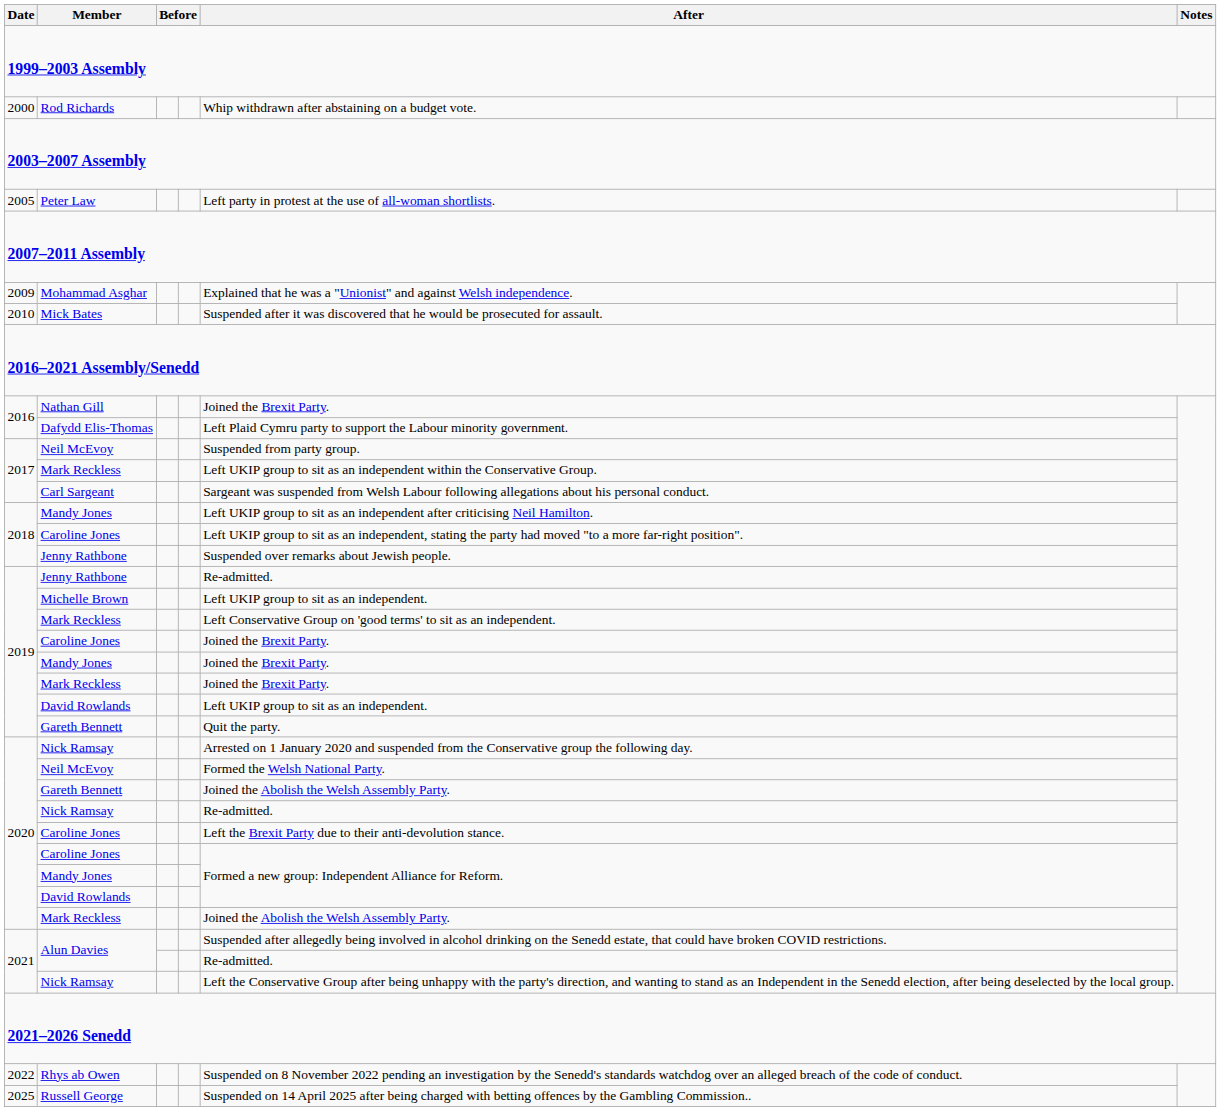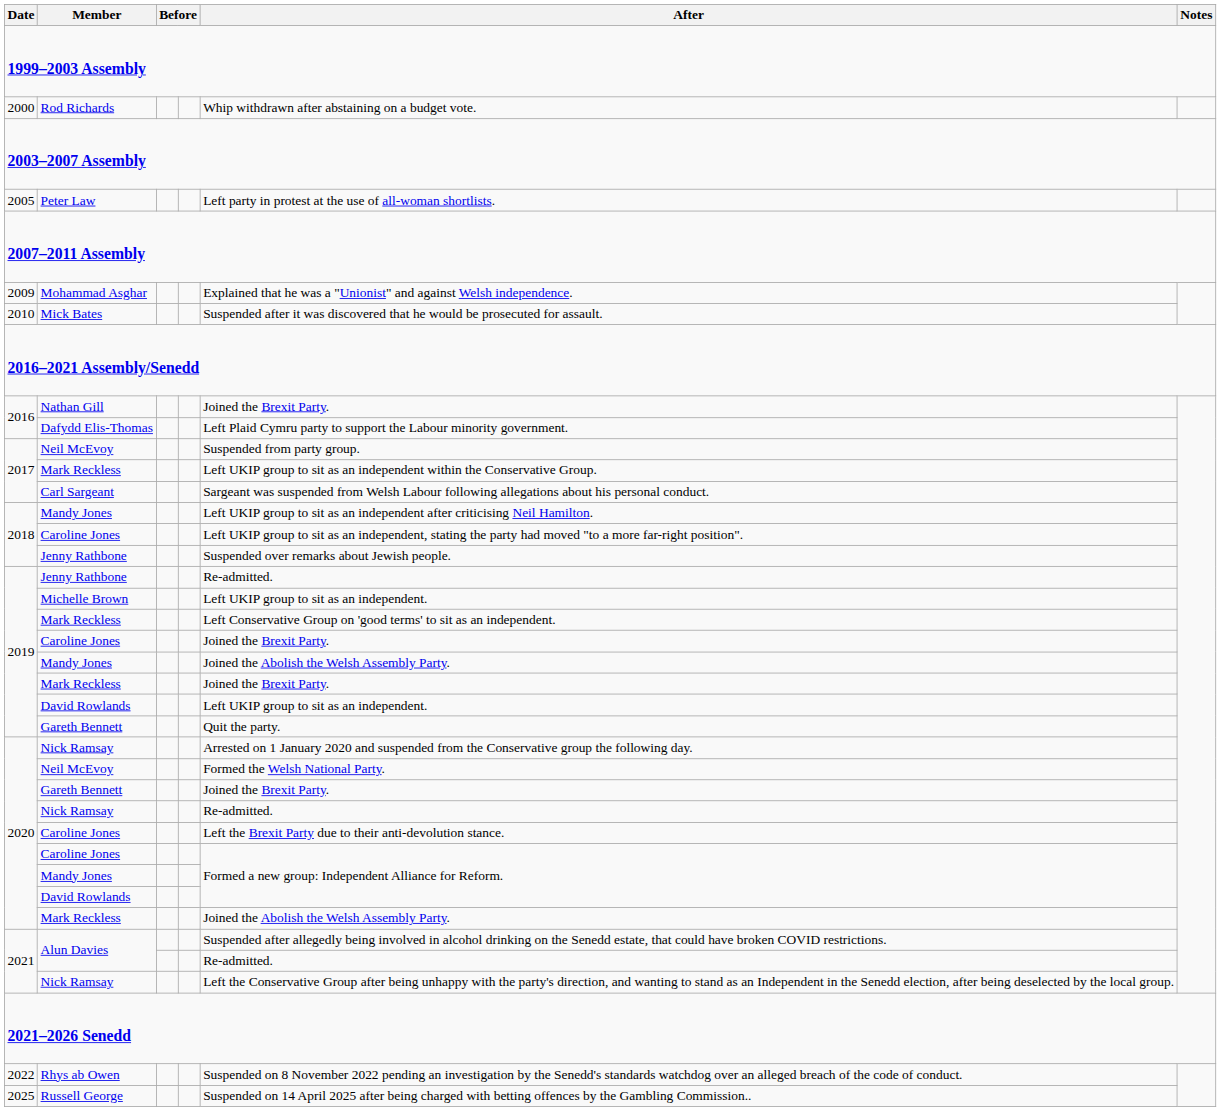(266, 662) Joined the Brexit Party. -> (327, 662) Joined the Abolish the Welsh Assembly Party.
(327, 790) Joined the Abolish the Welsh Assembly Party. -> (266, 790) Joined the Brexit Party.
